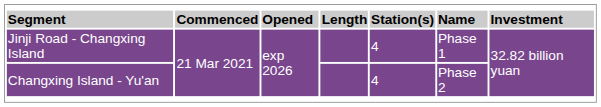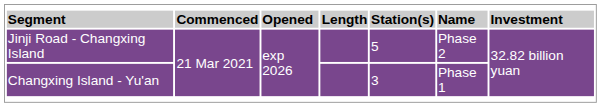(375, 46) 4 -> (375, 46) 5
(457, 46) Phase 1 -> (457, 46) Phase 2
(375, 80) 4 -> (375, 80) 3
(457, 80) Phase 2 -> (457, 80) Phase 1
